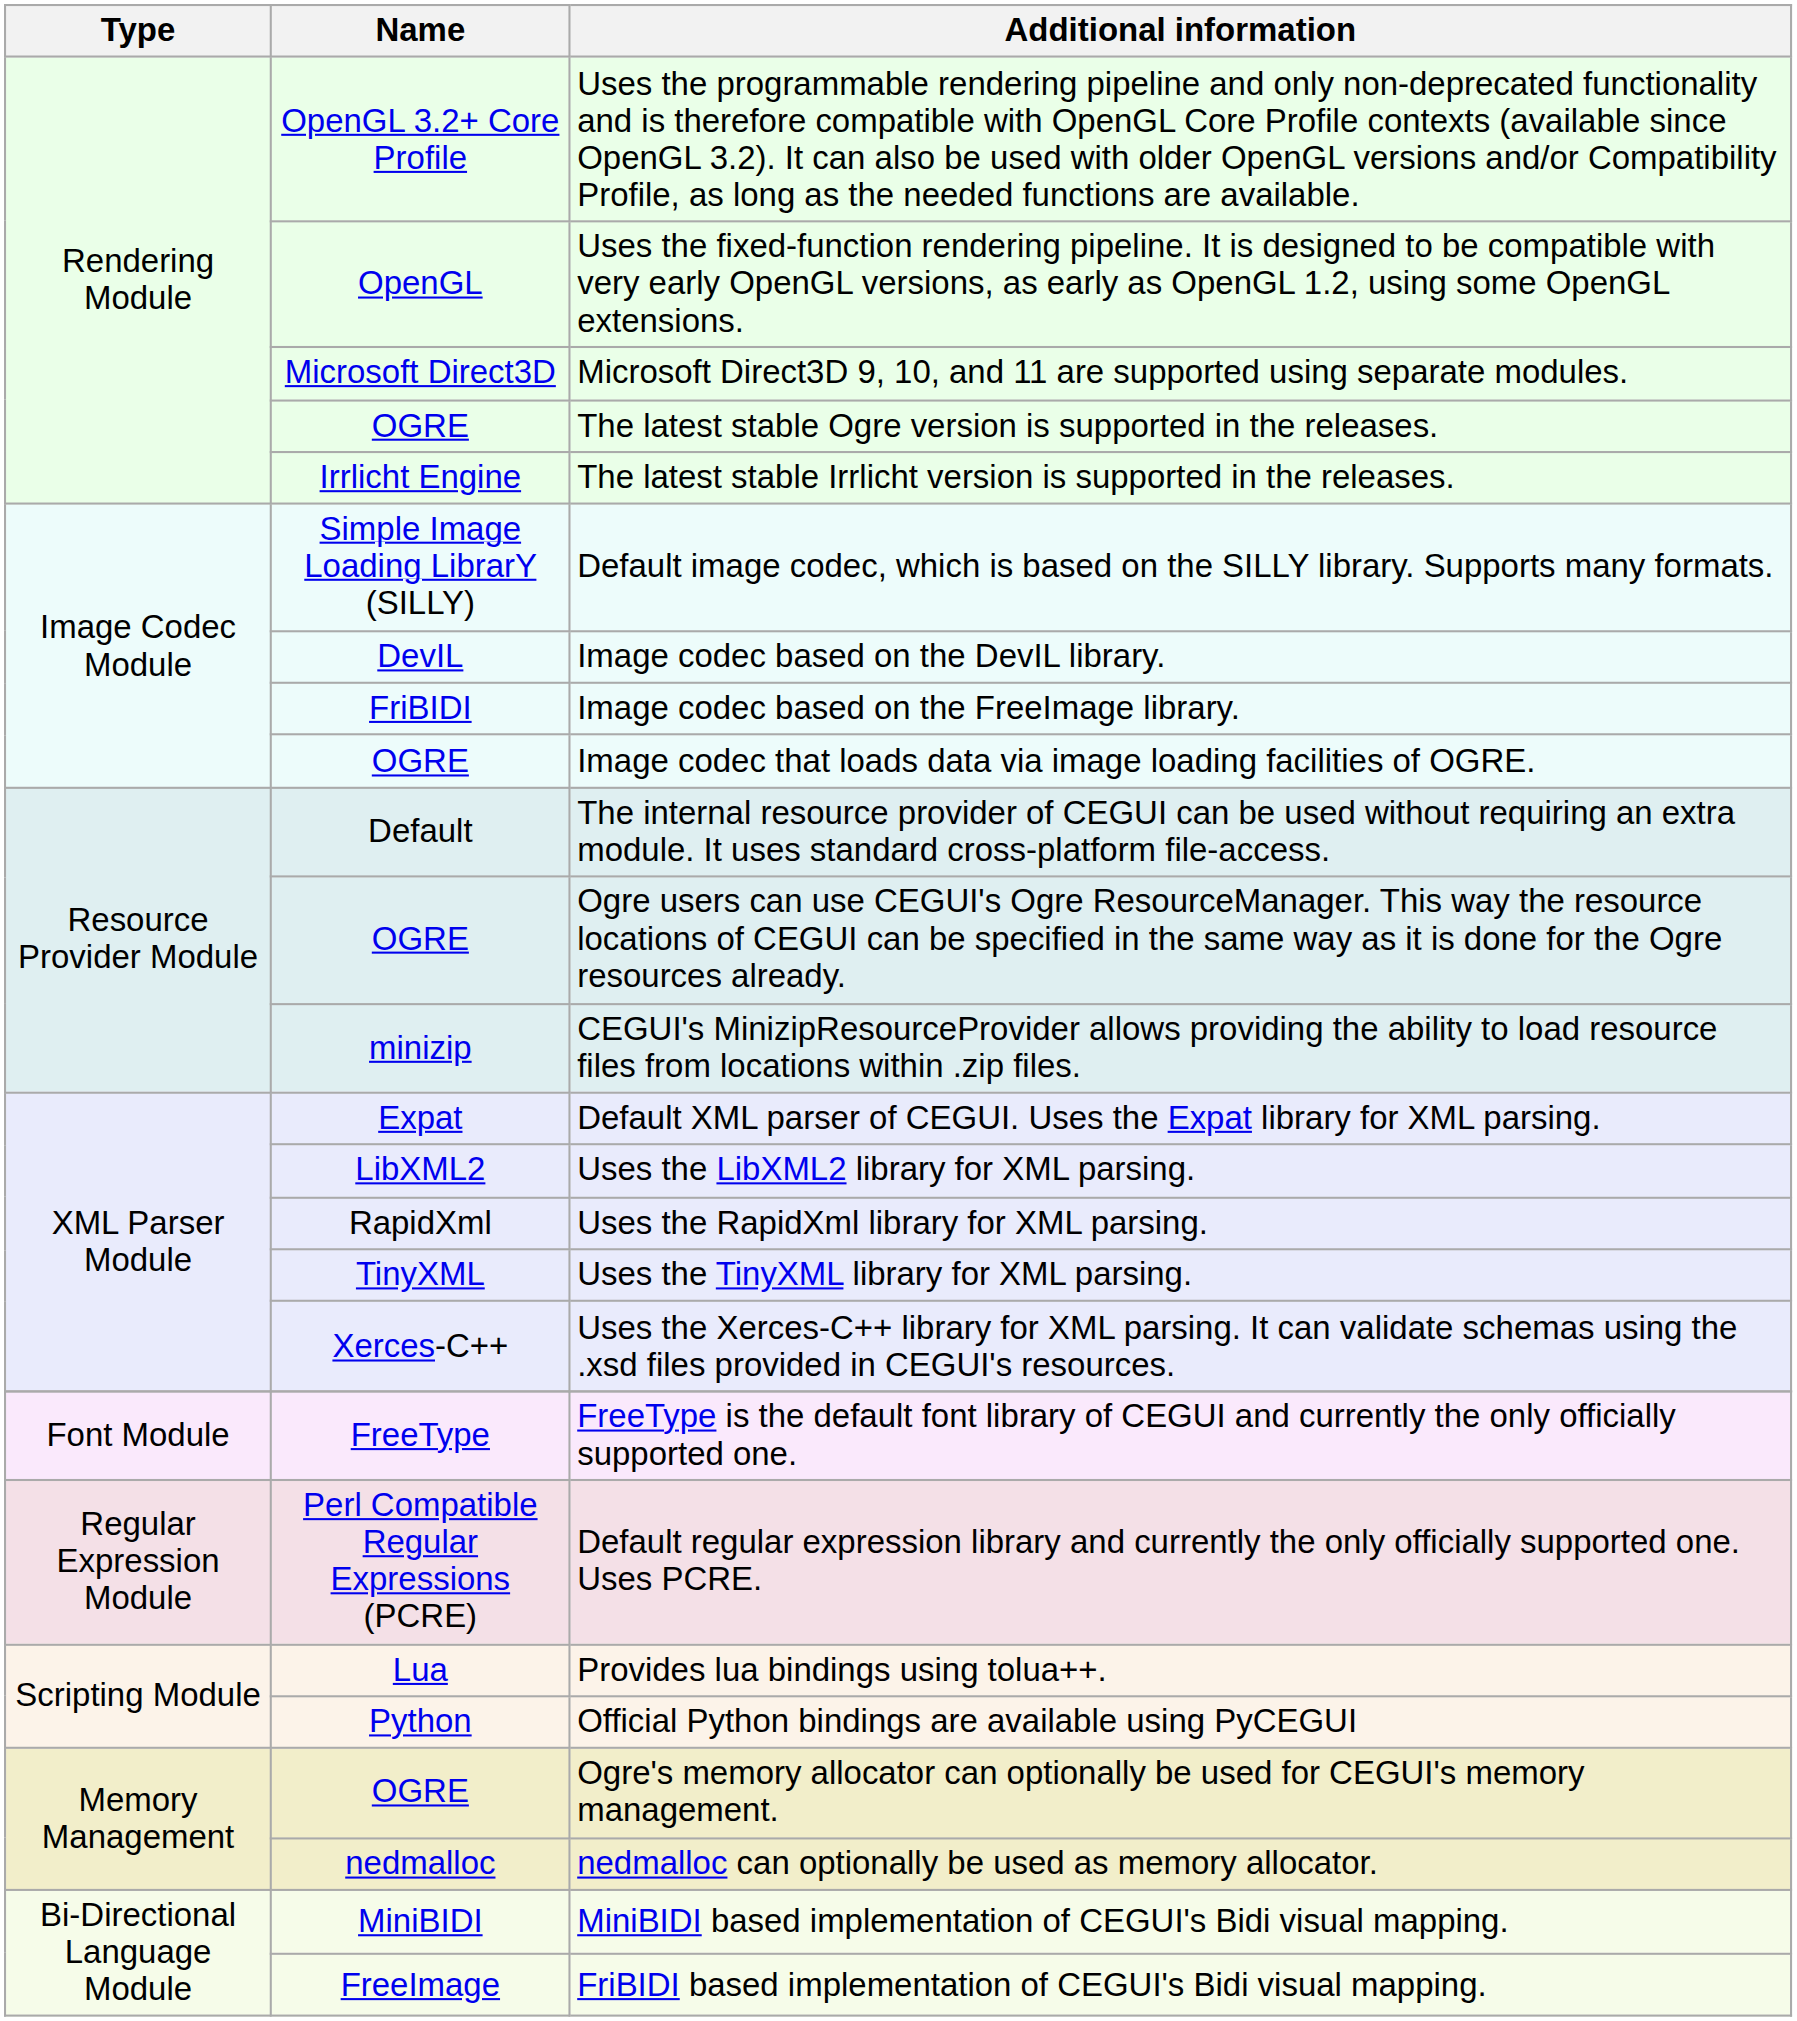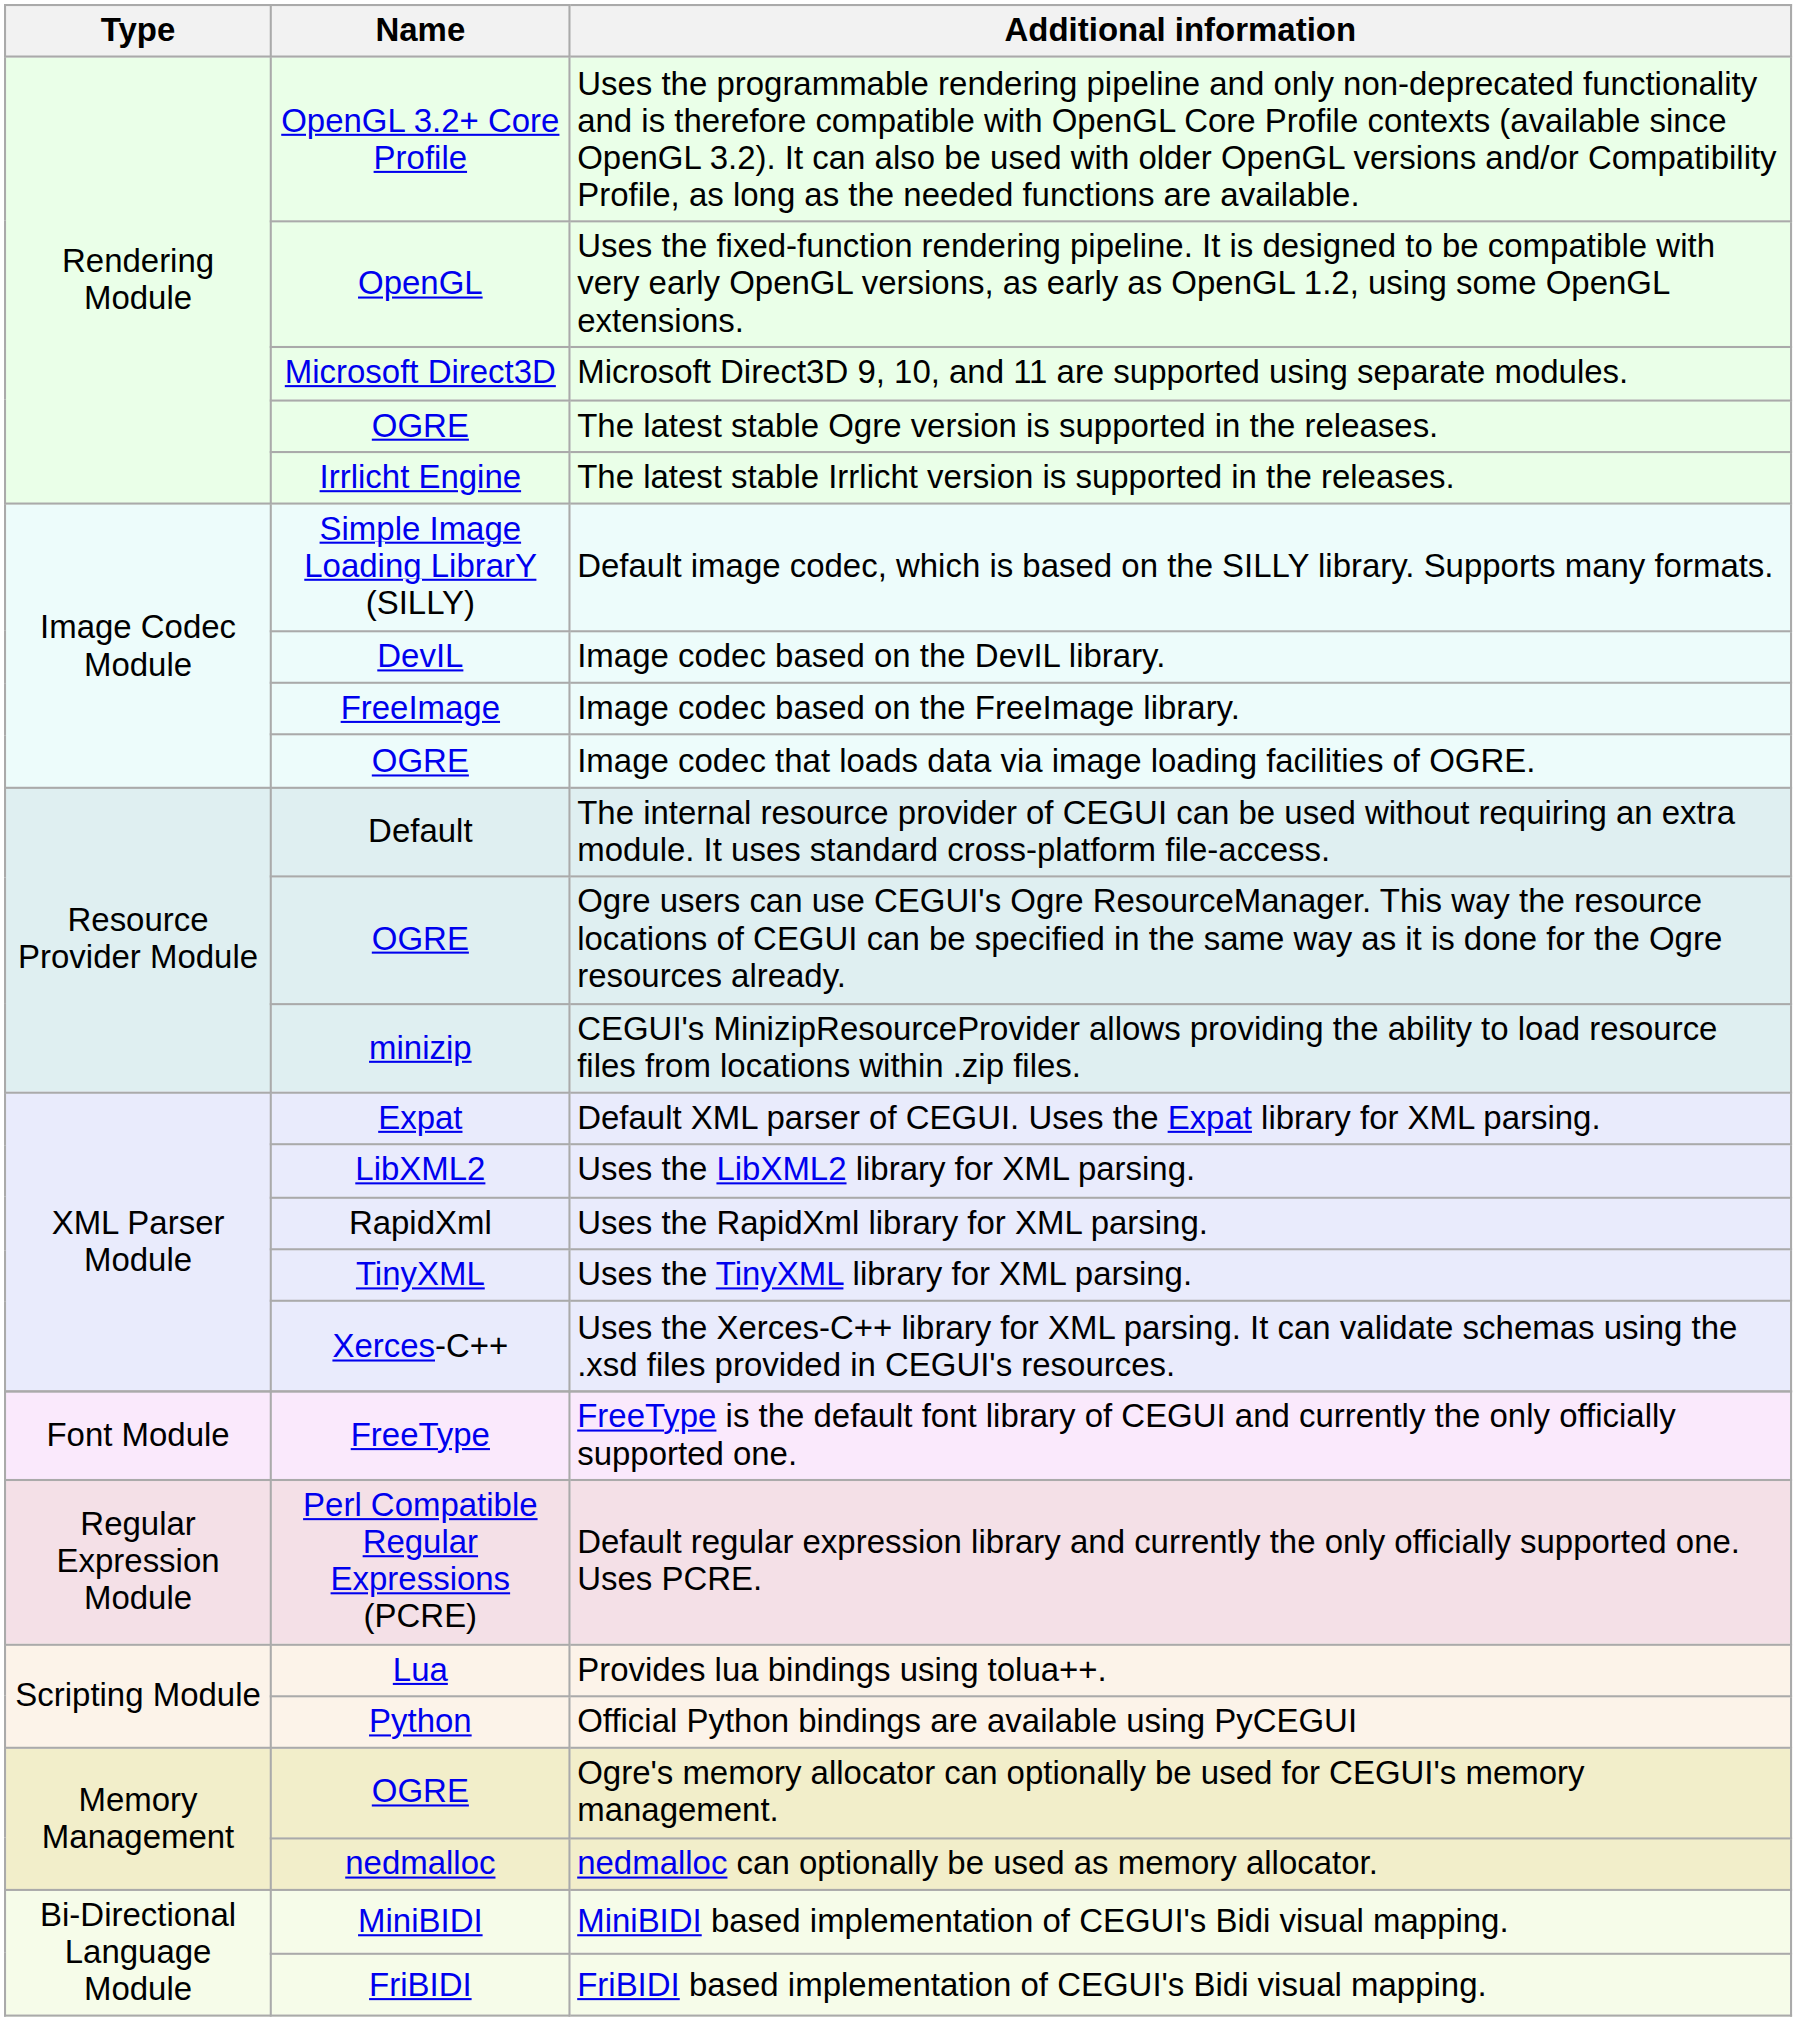(420, 708) FriBIDI -> (420, 708) FreeImage
(420, 1984) FreeImage -> (420, 1984) FriBIDI
